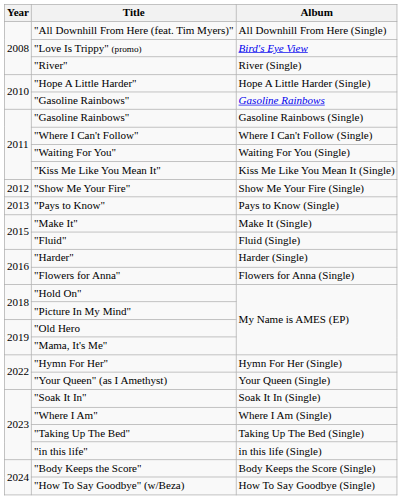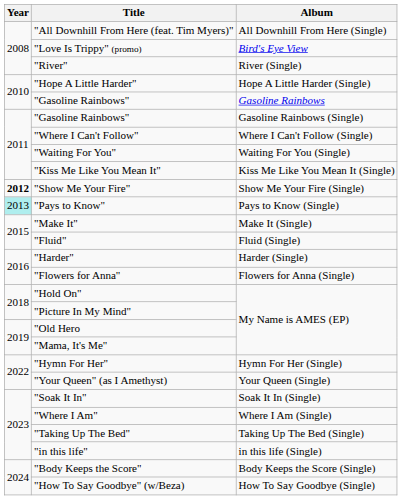(18, 188) normal -> (18, 188) bold
(18, 205) no background -> (18, 205) paleturquoise background
